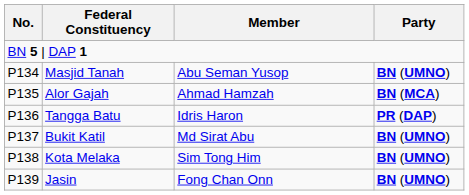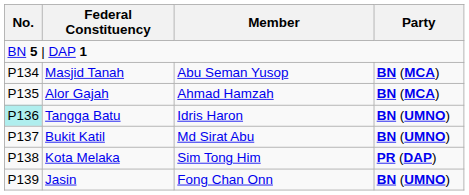(413, 72) BN (UMNO) -> (408, 72) BN (MCA)
(23, 115) no background -> (23, 115) paleturquoise background
(407, 115) PR (DAP) -> (413, 115) BN (UMNO)
(413, 158) BN (UMNO) -> (407, 158) PR (DAP)
